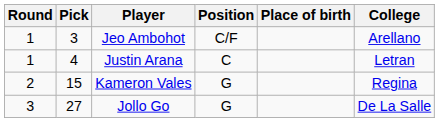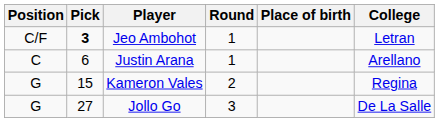columns swapped: (30, 15) <-> (226, 15)
(74, 38) normal -> (85, 38) bold
(394, 38) Arellano -> (394, 38) Letran
(74, 60) 4 -> (85, 60) 6
(394, 60) Letran -> (394, 60) Arellano
